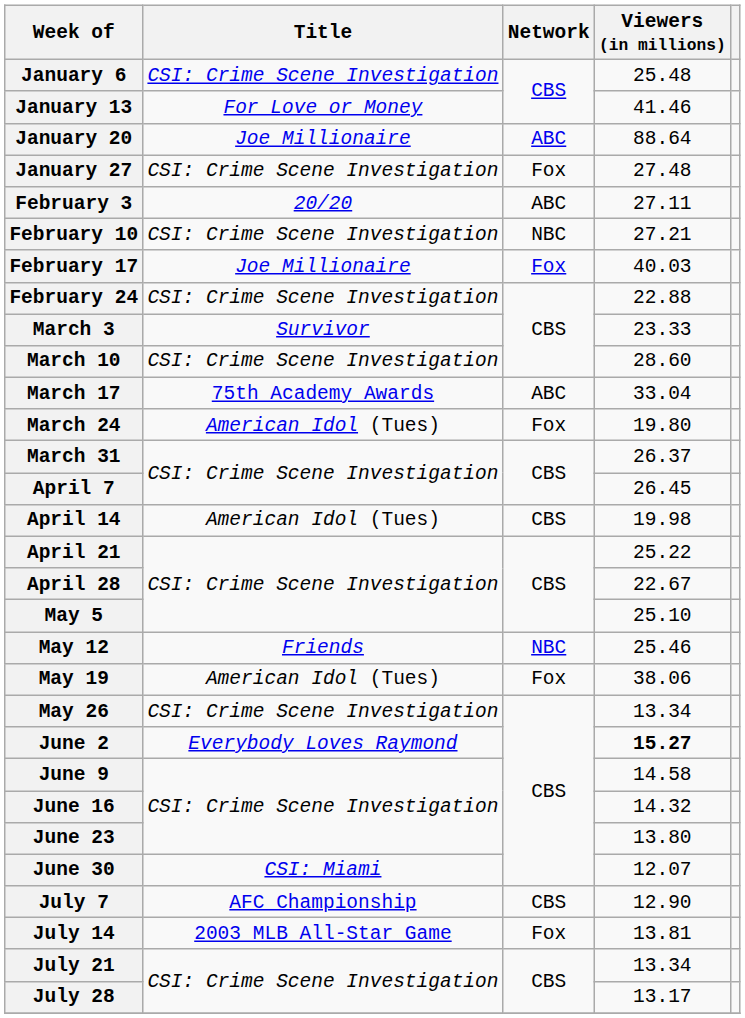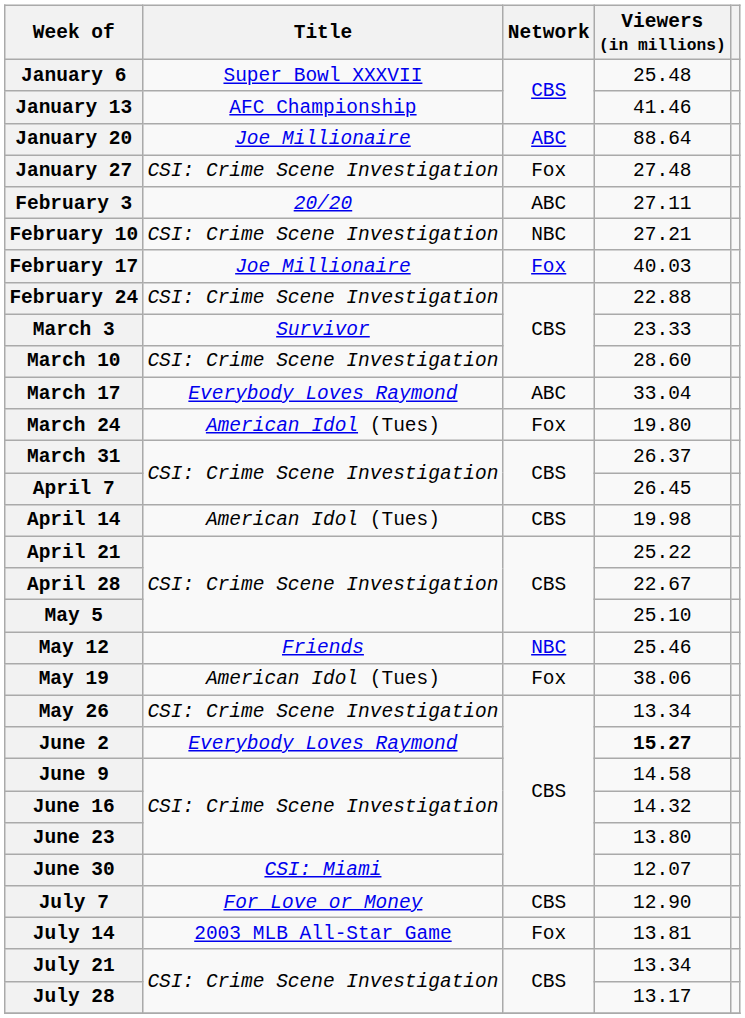(323, 75) CSI: Crime Scene Investigation -> (323, 75) Super Bowl XXXVII
(323, 107) For Love or Money -> (323, 107) AFC Championship
(323, 393) 75th Academy Awards -> (323, 393) Everybody Loves Raymond
(323, 902) AFC Championship -> (323, 902) For Love or Money
